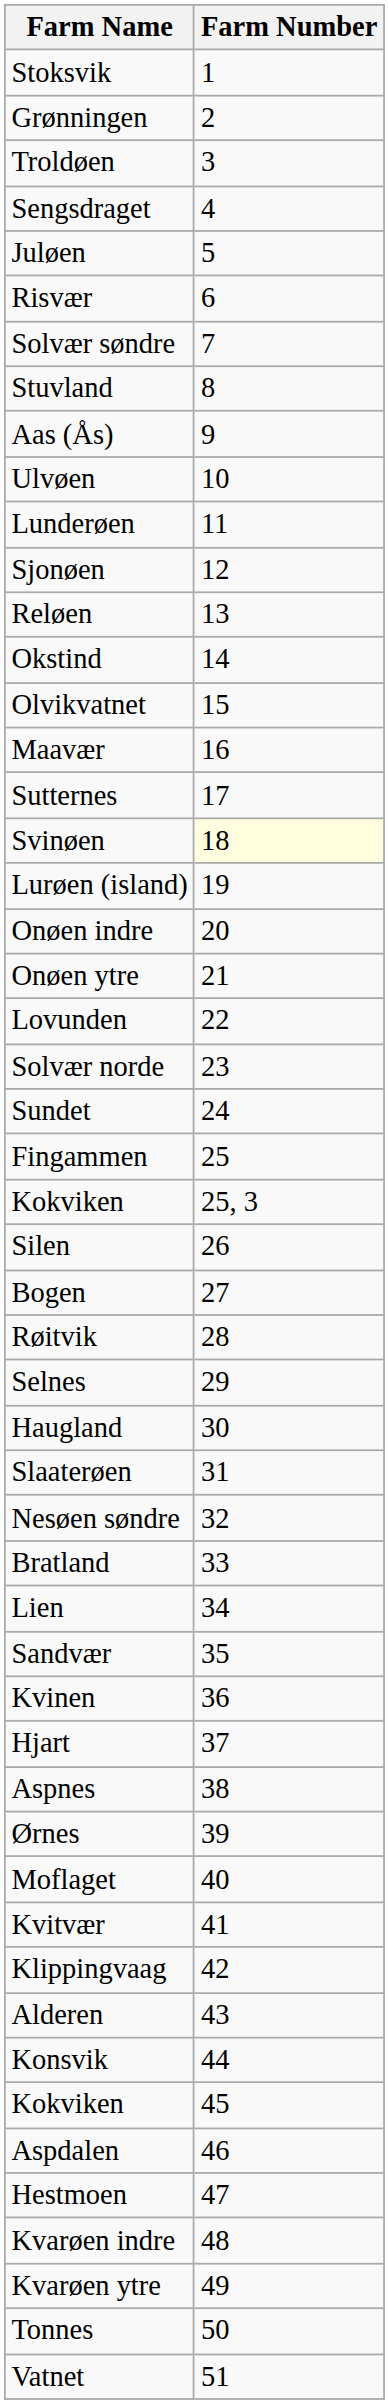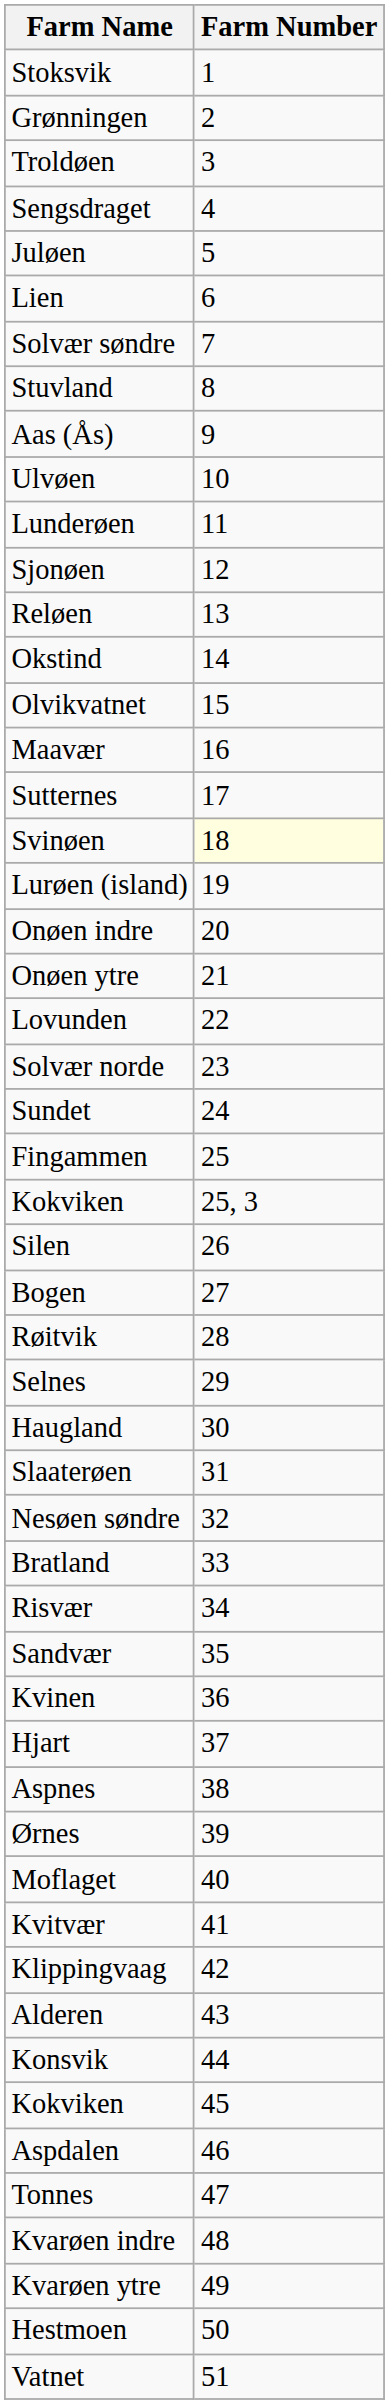(52, 298) Risvær -> (38, 298) Lien
(38, 1607) Lien -> (52, 1607) Risvær
(69, 2195) Hestmoen -> (52, 2195) Tonnes
(52, 2330) Tonnes -> (69, 2330) Hestmoen
